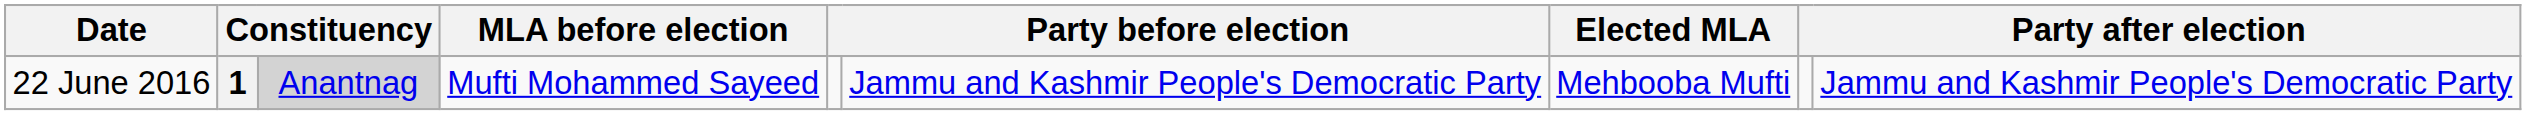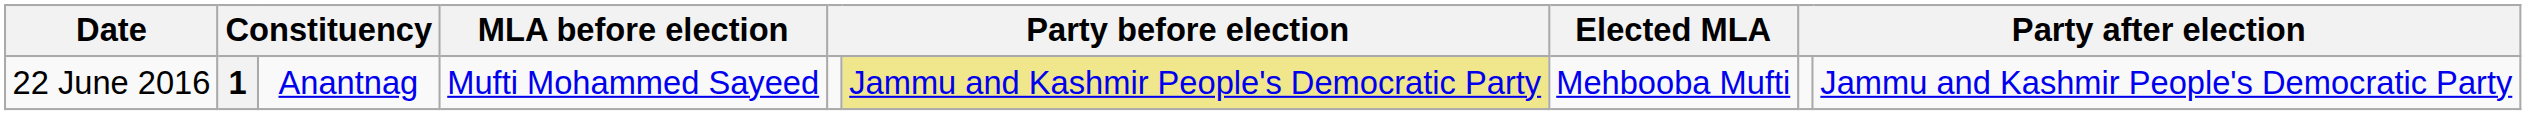(348, 82) lightgrey background -> (348, 82) no background
(1195, 82) no background -> (1195, 82) khaki background
